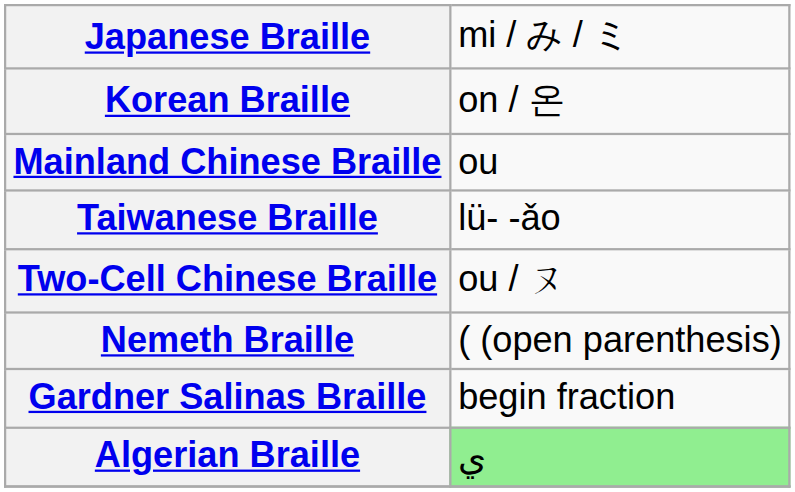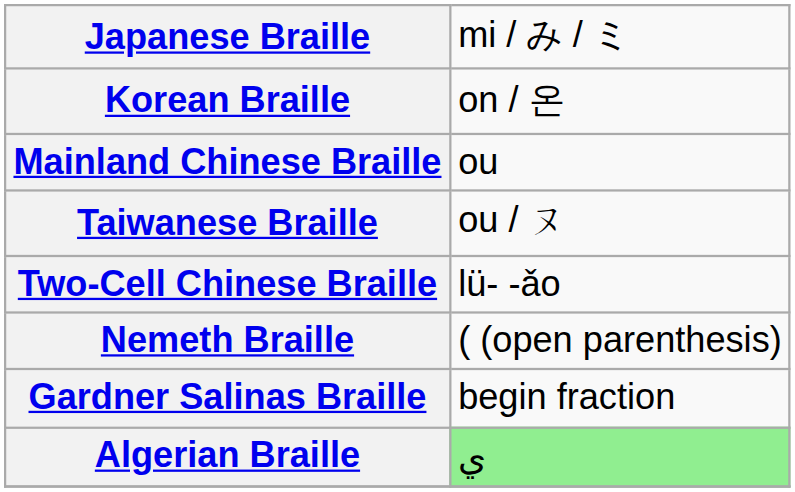(509, 218) lü- -ǎo -> (511, 221) ou / ㄡ
(511, 278) ou / ㄡ -> (509, 282) lü- -ǎo
